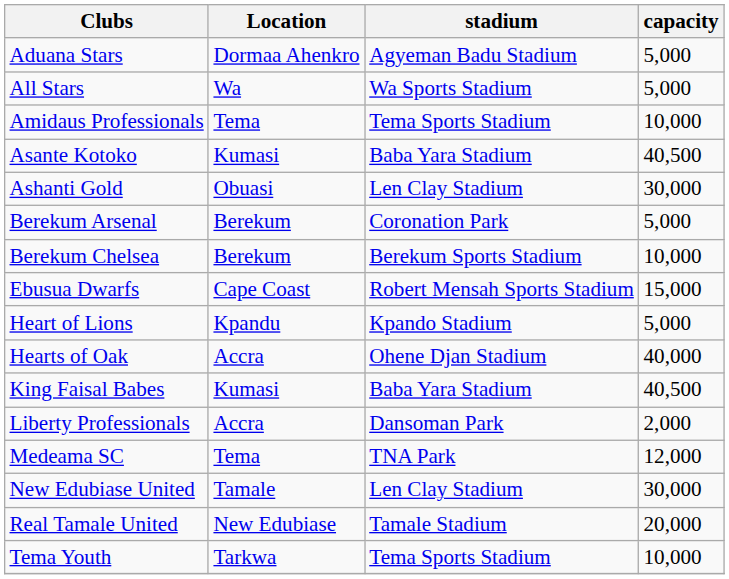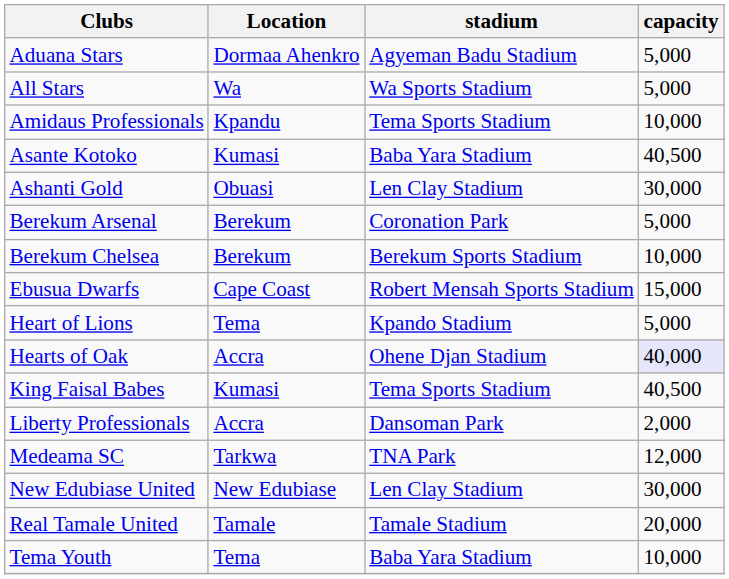(237, 121) Tema -> (247, 121) Kpandu
(247, 322) Kpandu -> (237, 322) Tema
(673, 356) no background -> (673, 356) lavender background
(450, 389) Baba Yara Stadium -> (460, 389) Tema Sports Stadium
(237, 456) Tema -> (245, 456) Tarkwa
(244, 490) Tamale -> (275, 490) New Edubiase
(275, 523) New Edubiase -> (244, 523) Tamale
(245, 557) Tarkwa -> (237, 557) Tema
(460, 557) Tema Sports Stadium -> (450, 557) Baba Yara Stadium
